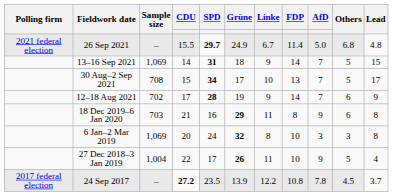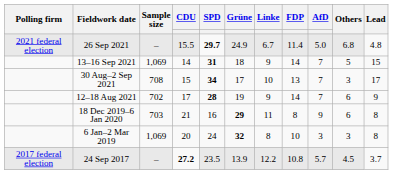(348, 80) 5 -> (348, 80) 3
- row: (106, 159)
(320, 181) 7.8 -> (320, 159) 5.7
